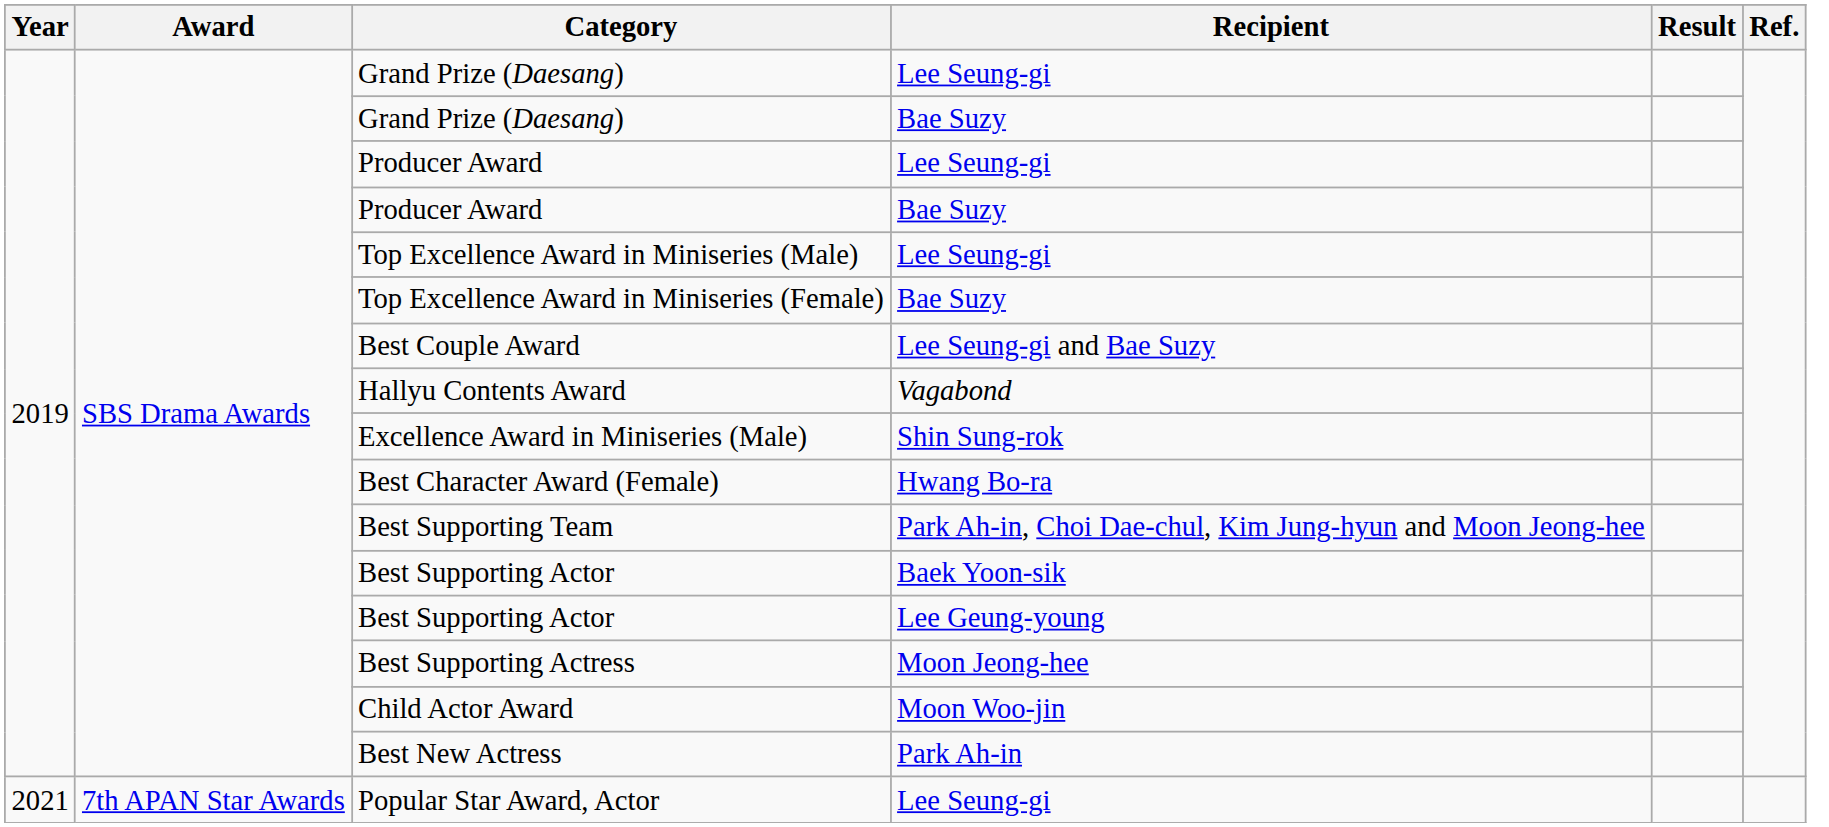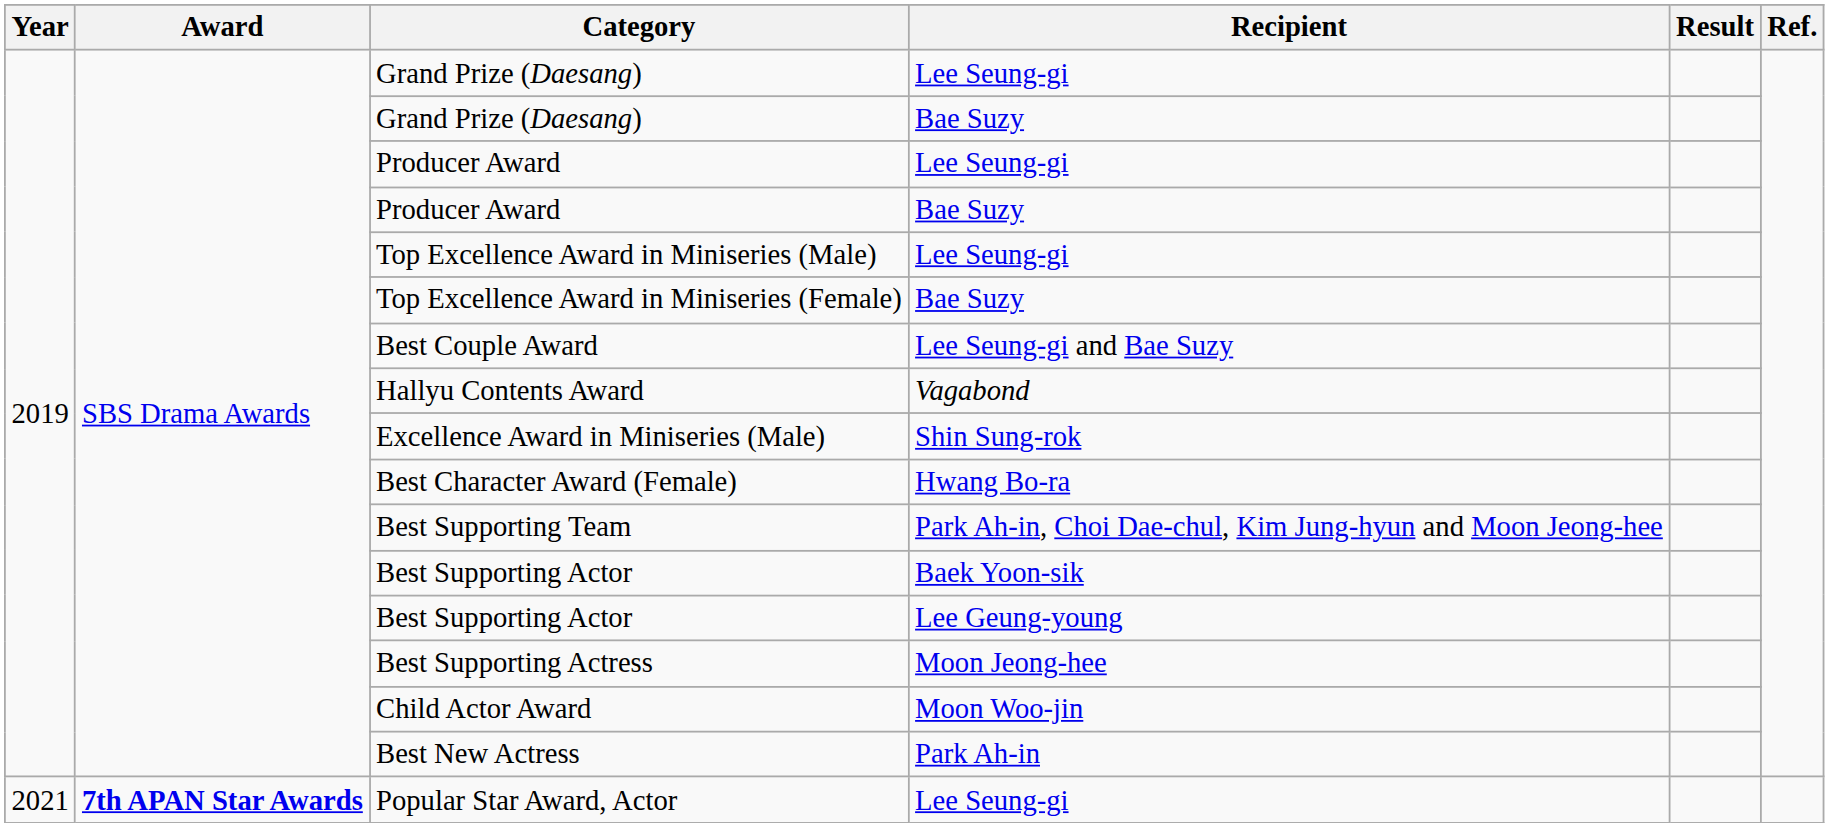(213, 799) normal -> (222, 799) bold
